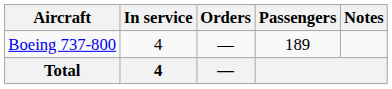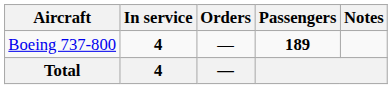(158, 44) normal -> (158, 44) bold
(298, 44) normal -> (298, 44) bold
